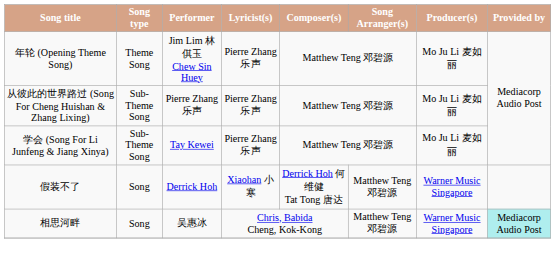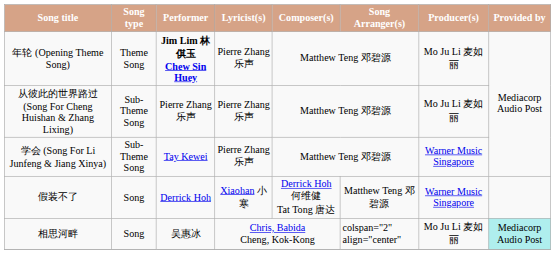(192, 59) normal -> (186, 59) bold
(452, 145) Mo Ju Li 麦如丽 -> (454, 156) Warner Music Singapore
(382, 223) Matthew Teng 邓碧源 -> (372, 234) colspan="2" align="center"
(452, 223) Warner Music Singapore -> (454, 233) Mo Ju Li 麦如丽
